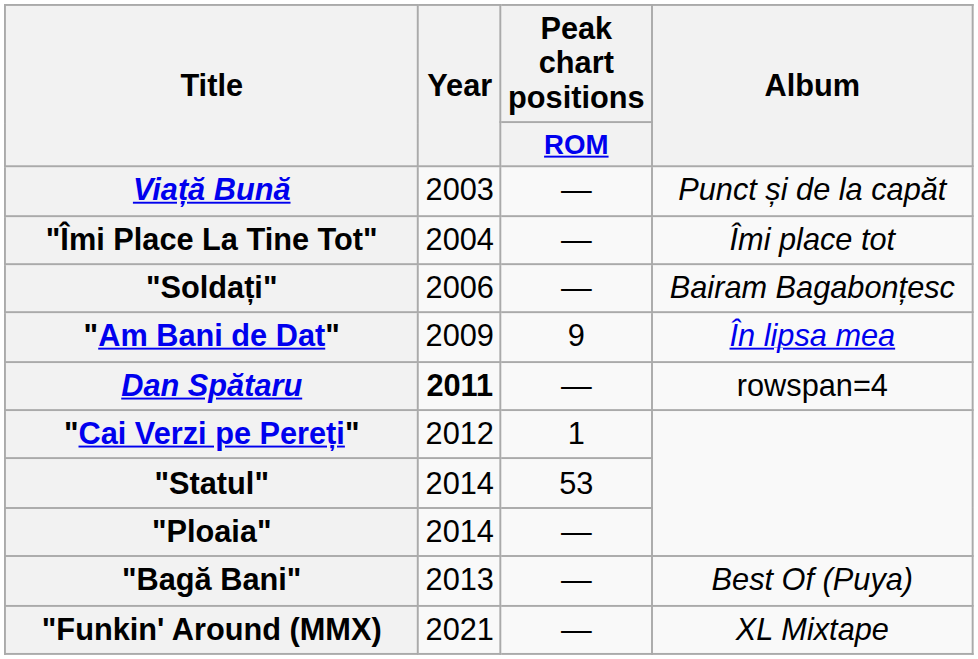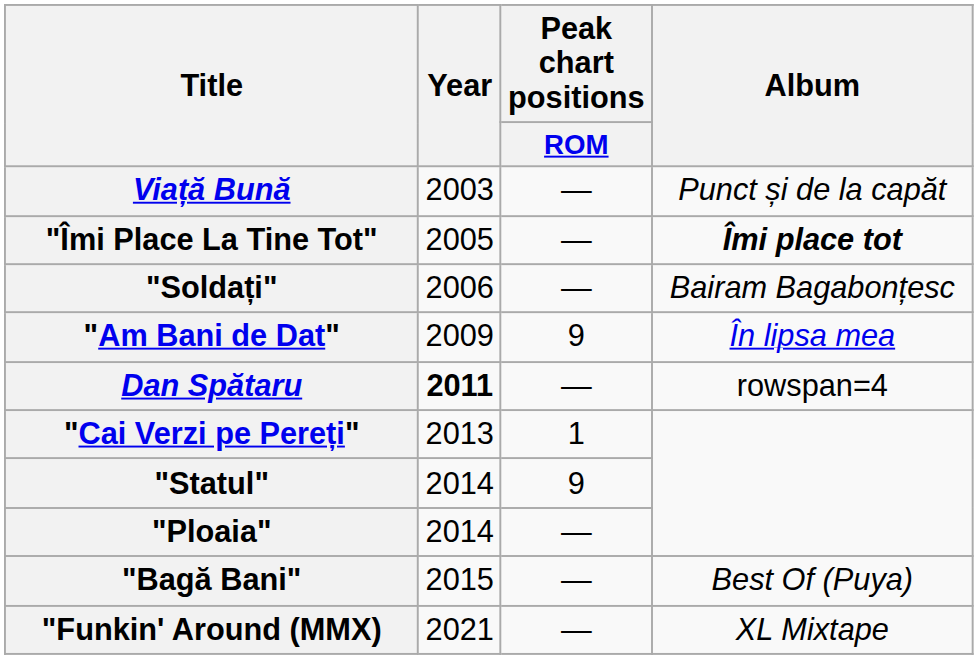(460, 239) 2004 -> (460, 239) 2005
(812, 239) normal -> (812, 239) bold
(460, 433) 2012 -> (460, 433) 2013
(576, 482) 53 -> (576, 482) 9
(460, 580) 2013 -> (460, 580) 2015
